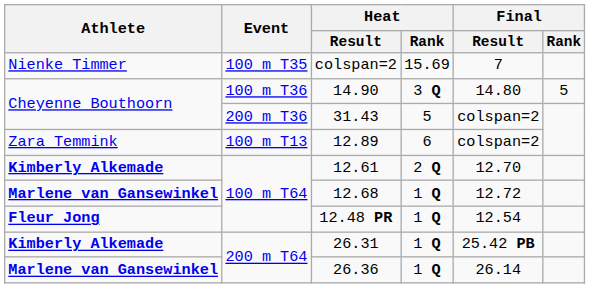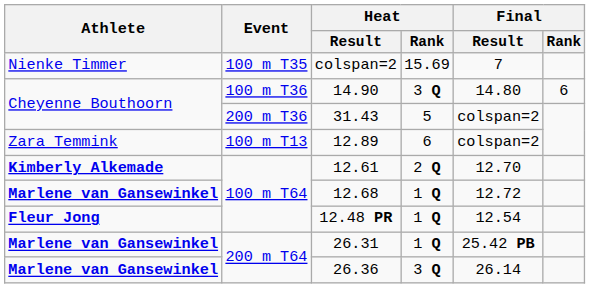(564, 91) 5 -> (564, 91) 6
(86, 244) Kimberly Alkemade -> (113, 244) Marlene van Gansewinkel
(427, 270) 1 Q -> (427, 270) 3 Q
